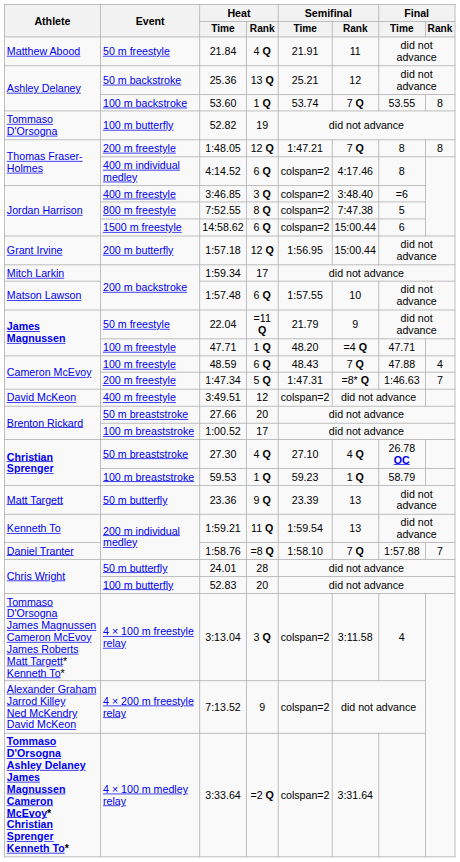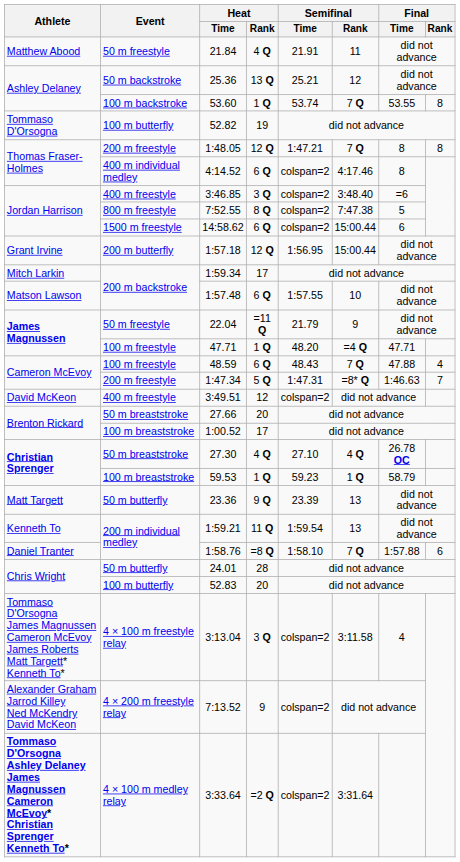(440, 552) 7 -> (440, 552) 6
